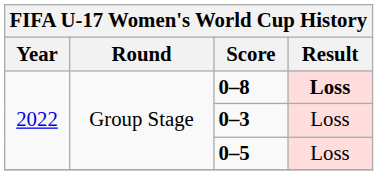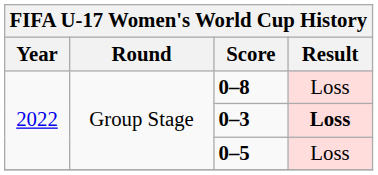(330, 86) bold -> (330, 86) normal
(330, 119) normal -> (330, 119) bold
